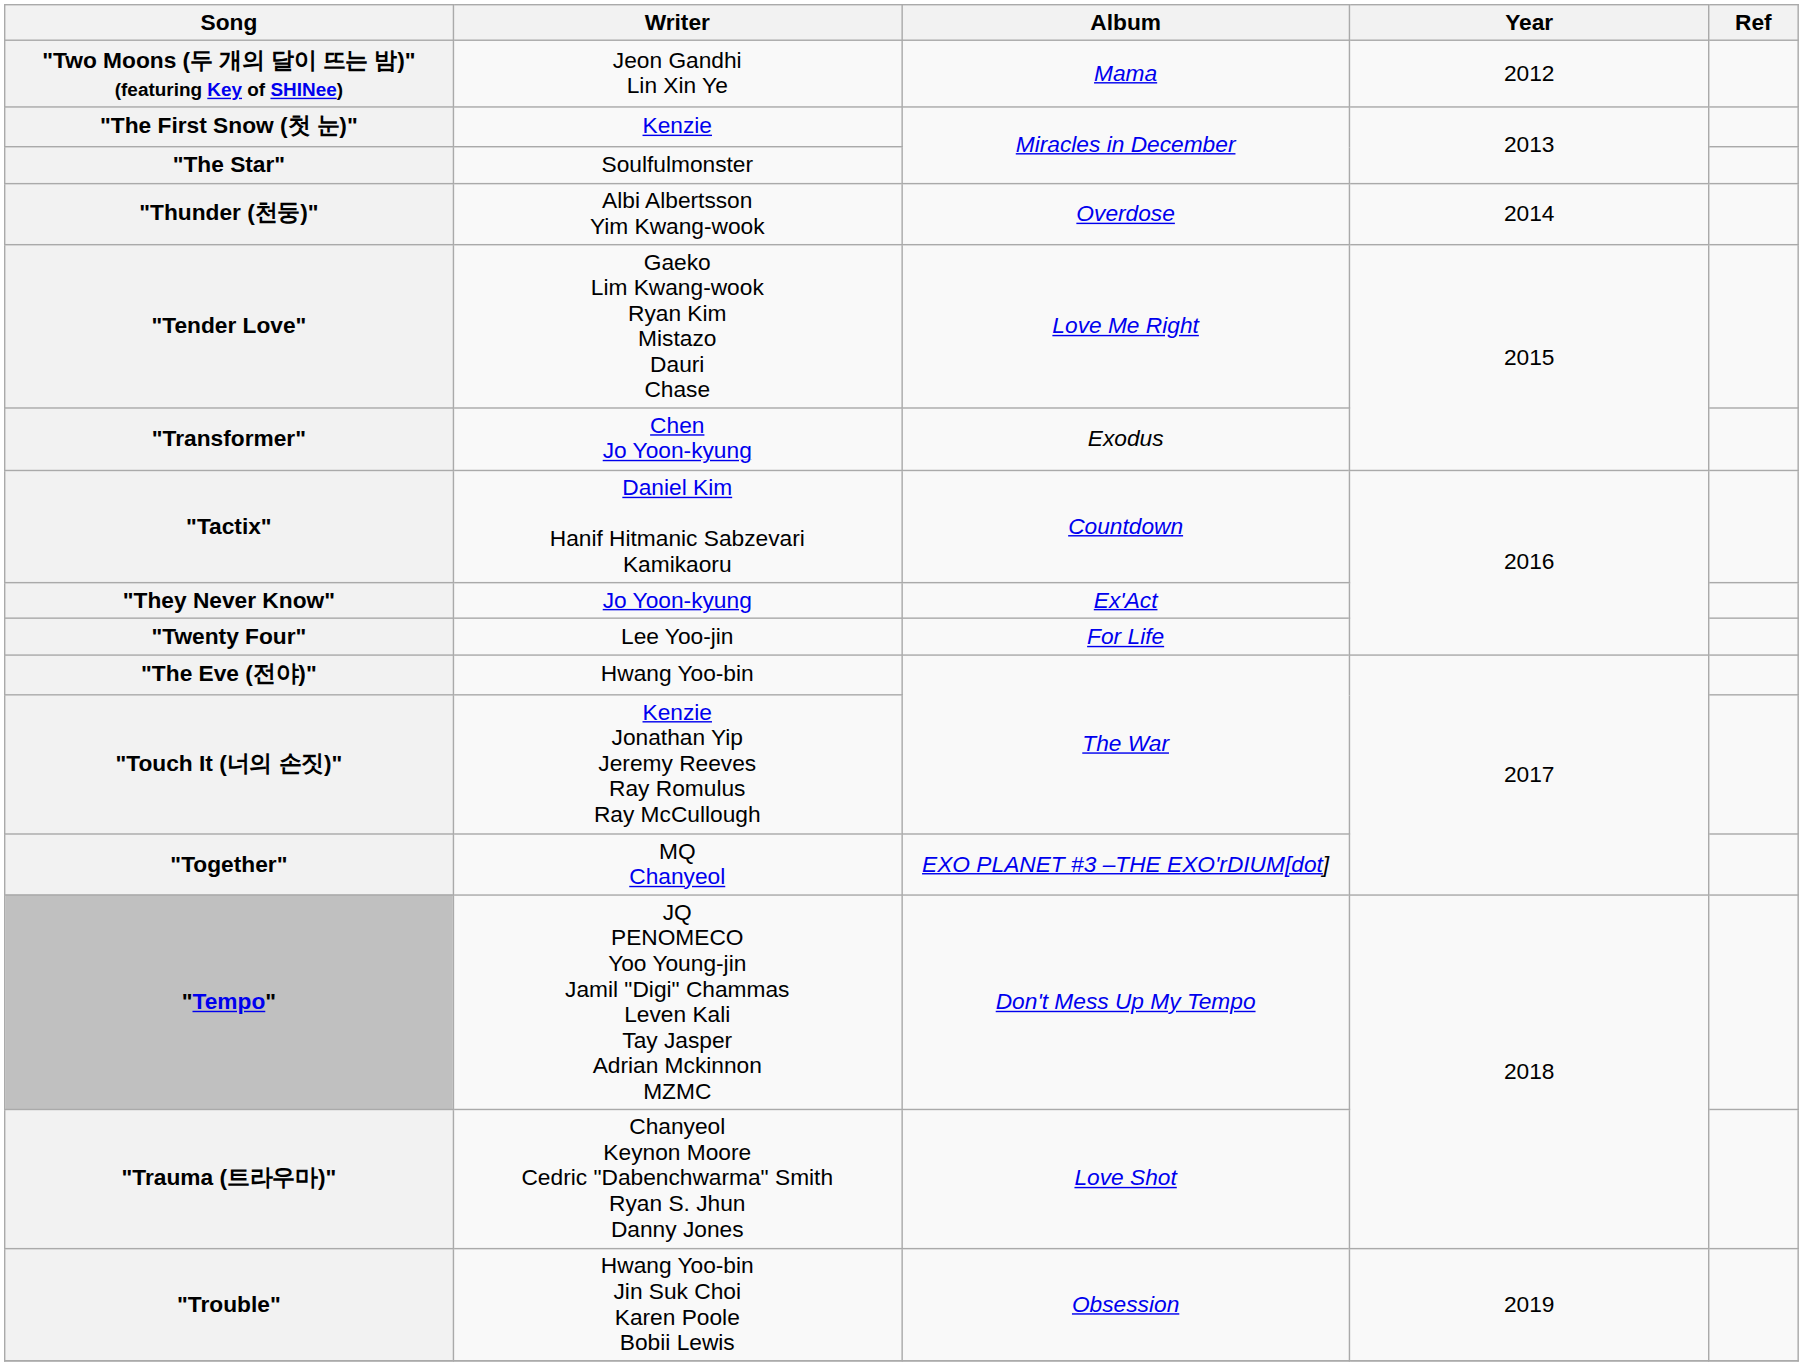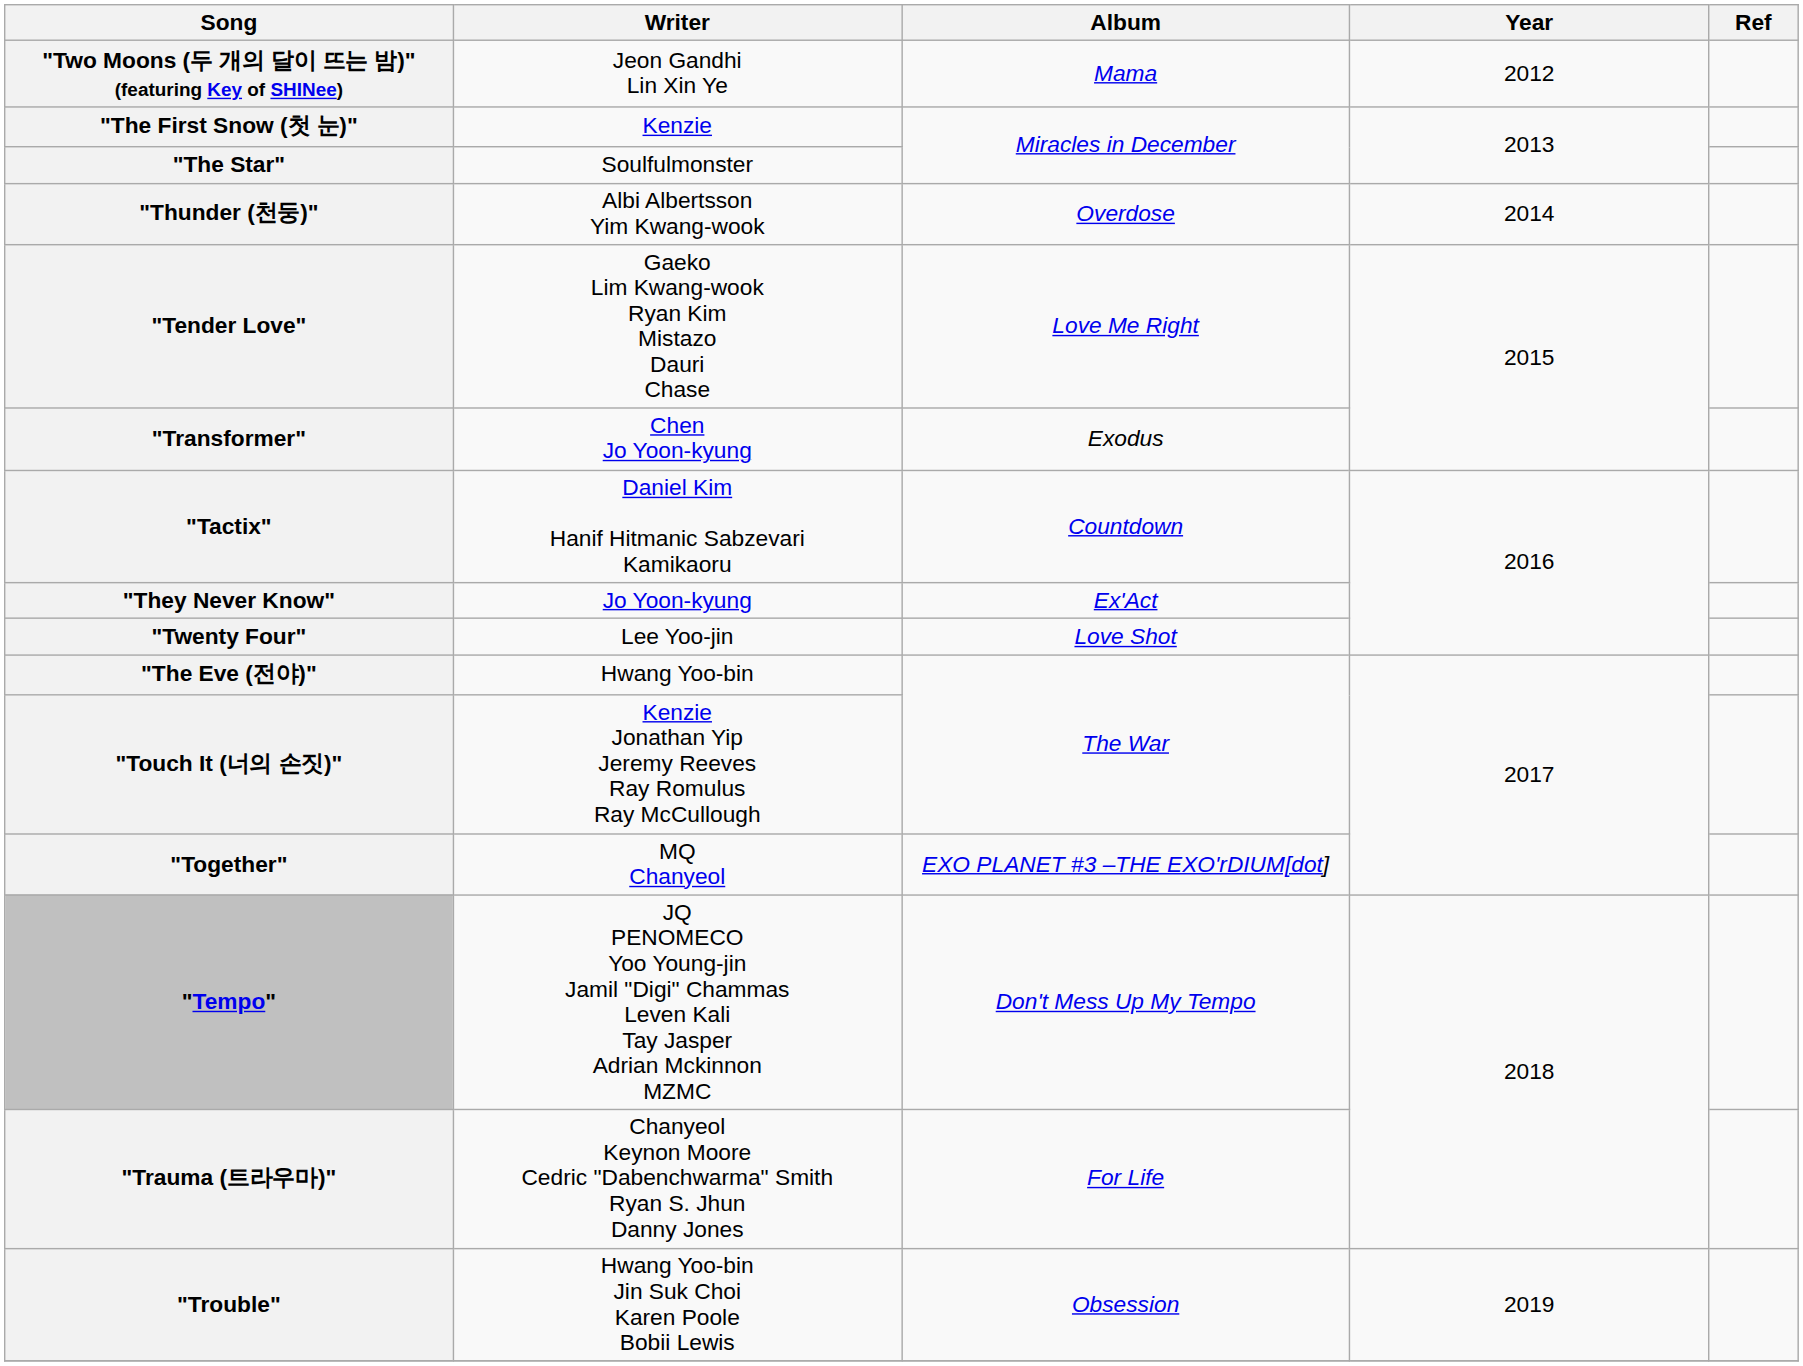(1126, 636) For Life -> (1126, 636) Love Shot
(1126, 1178) Love Shot -> (1126, 1178) For Life
